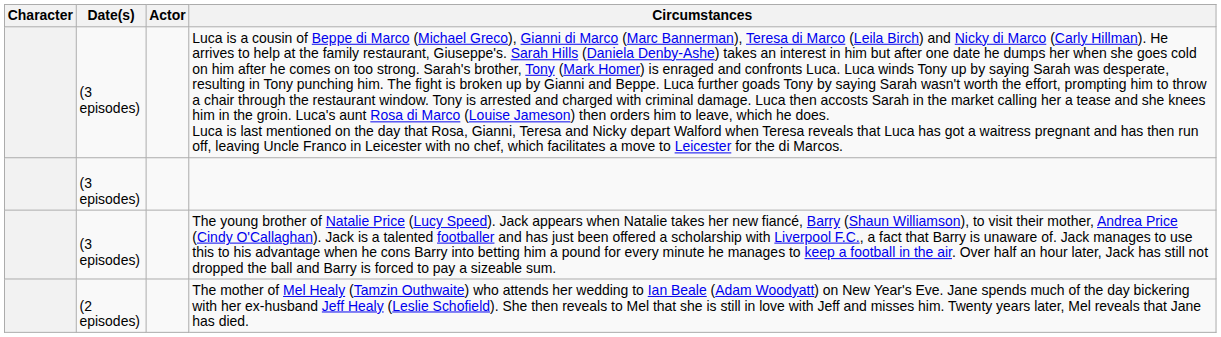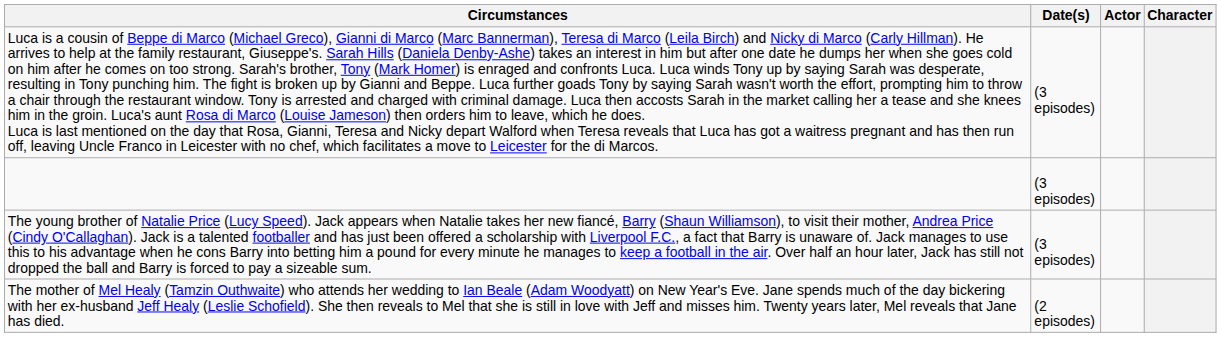columns swapped: (40, 16) <-> (702, 16)
